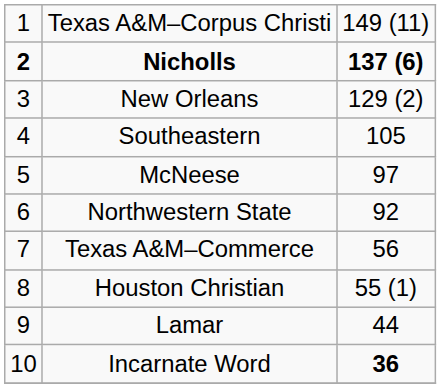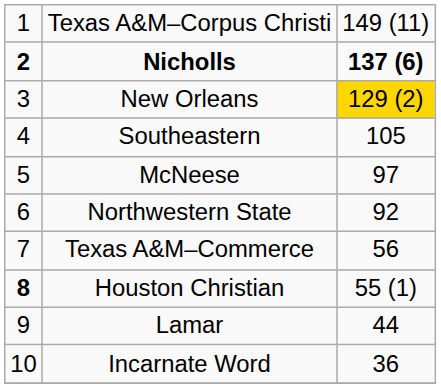(386, 99) no background -> (386, 99) gold background
(23, 288) normal -> (23, 288) bold
(386, 363) bold -> (386, 363) normal
